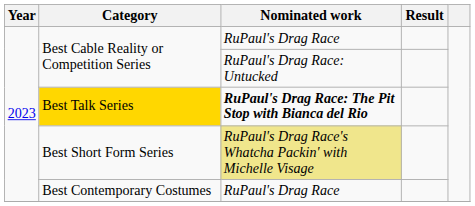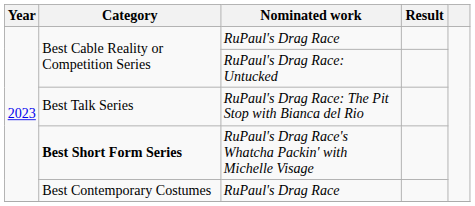(88, 106) gold background -> (88, 106) no background
(309, 106) bold -> (306, 106) normal
(108, 152) normal -> (112, 152) bold
(286, 152) khaki background -> (286, 152) no background
